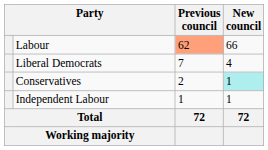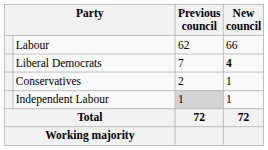(184, 44) lightsalmon background -> (184, 44) no background
(229, 63) normal -> (229, 63) bold
(229, 81) paleturquoise background -> (229, 81) no background
(181, 99) no background -> (181, 99) lightgrey background
